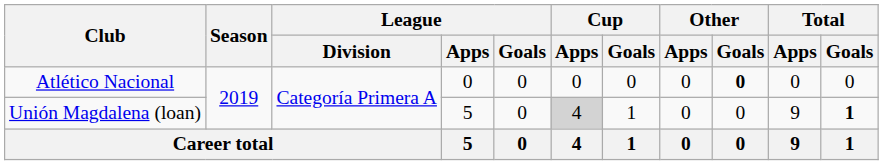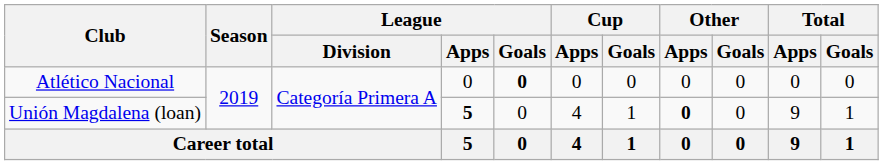(522, 81) normal -> (522, 81) bold
(740, 81) bold -> (740, 81) normal
(468, 112) normal -> (468, 112) bold
(577, 112) lightgrey background -> (577, 112) no background
(686, 112) normal -> (686, 112) bold
(850, 112) bold -> (850, 112) normal
